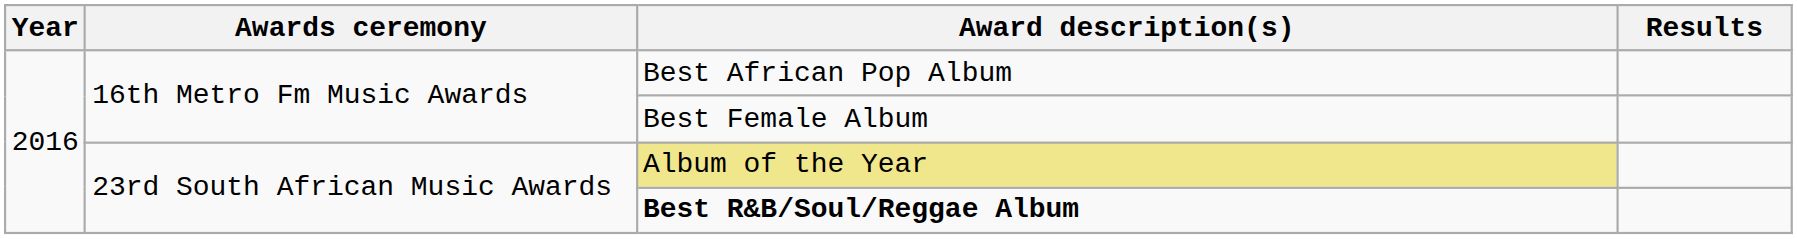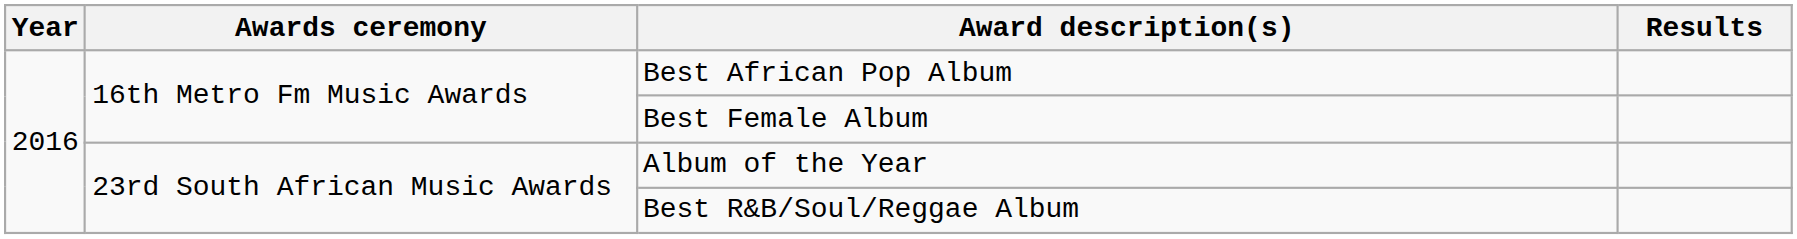(786, 165) khaki background -> (786, 165) no background
(861, 210) bold -> (861, 210) normal
